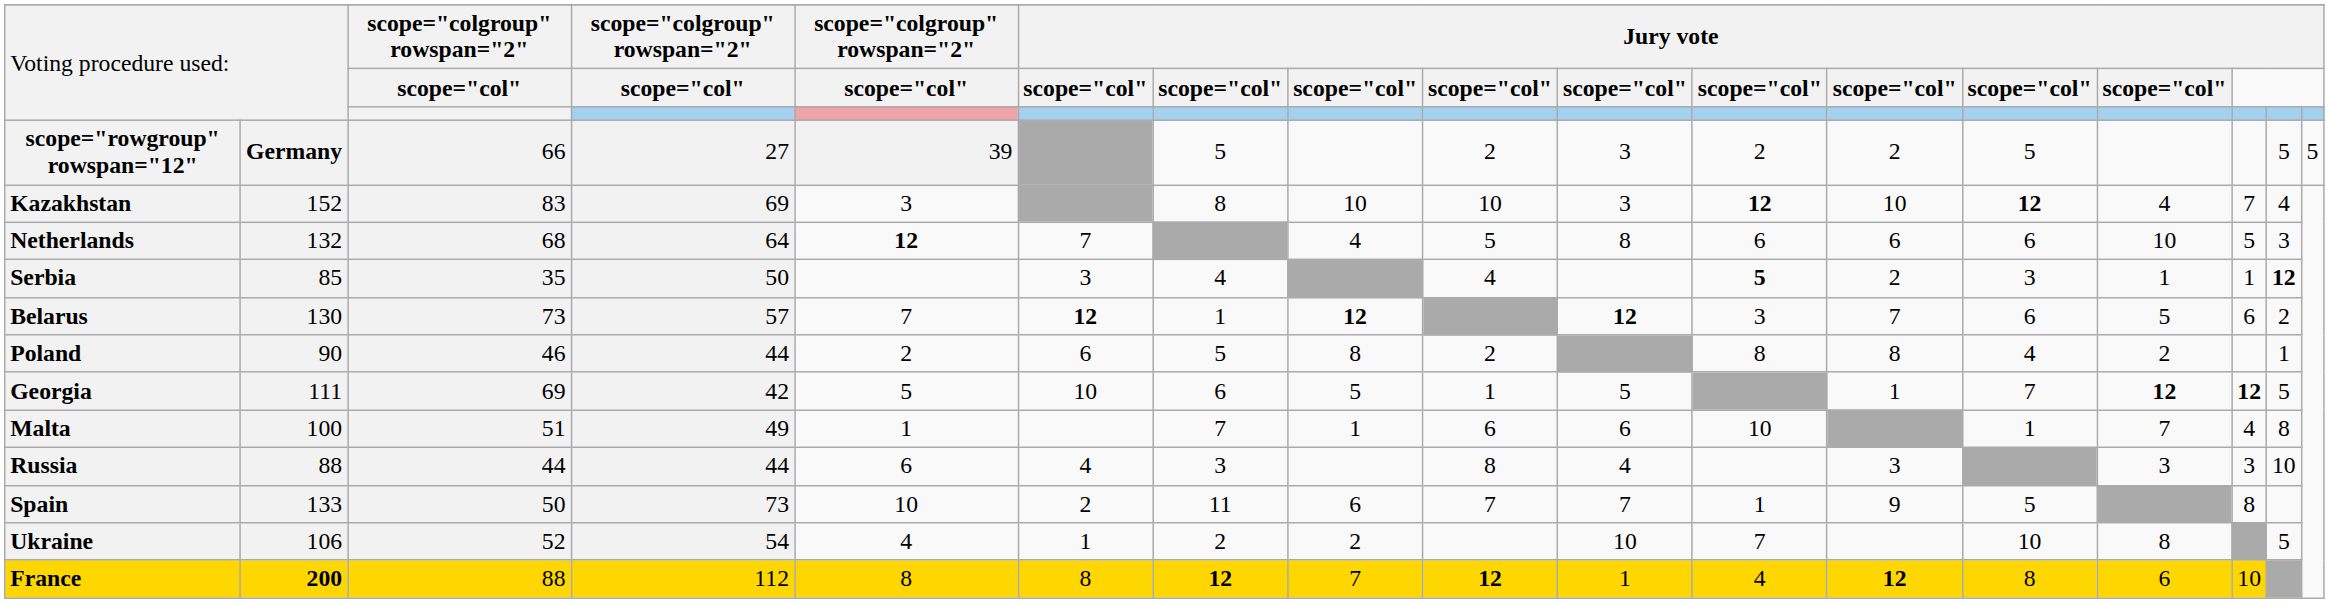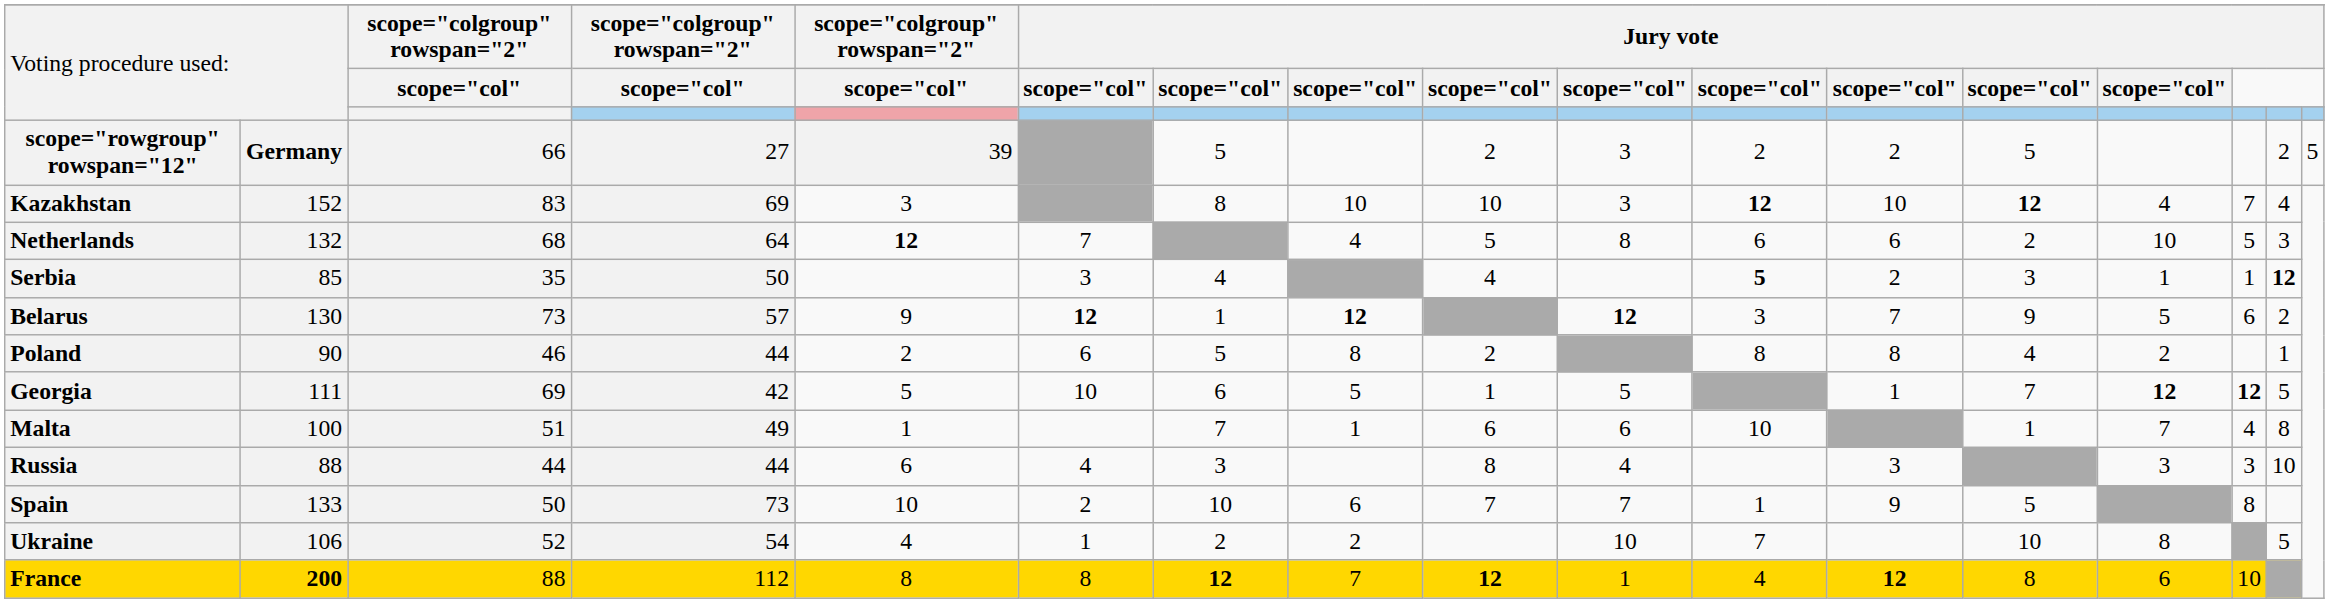(2284, 152) 5 -> (2284, 152) 2
(2030, 240) 6 -> (2030, 240) 2
(906, 315) 7 -> (906, 315) 9
(2030, 315) 6 -> (2030, 315) 9
(1220, 503) 11 -> (1220, 503) 10
